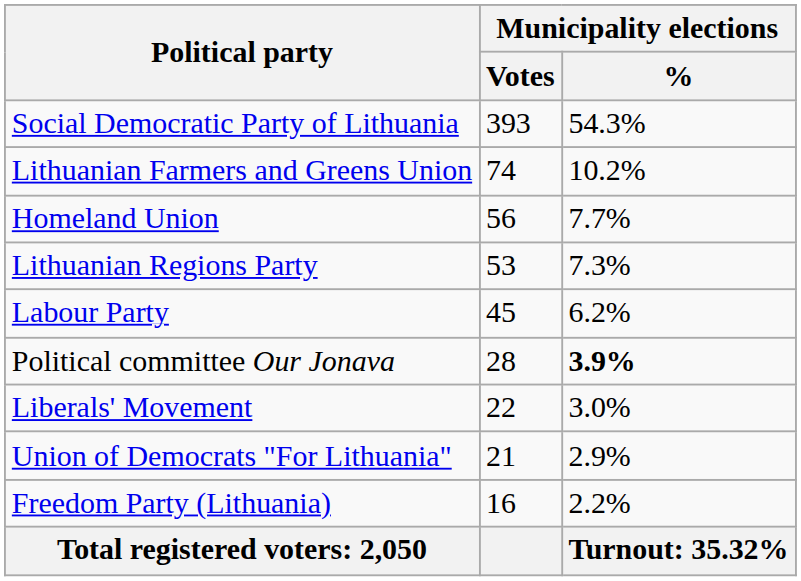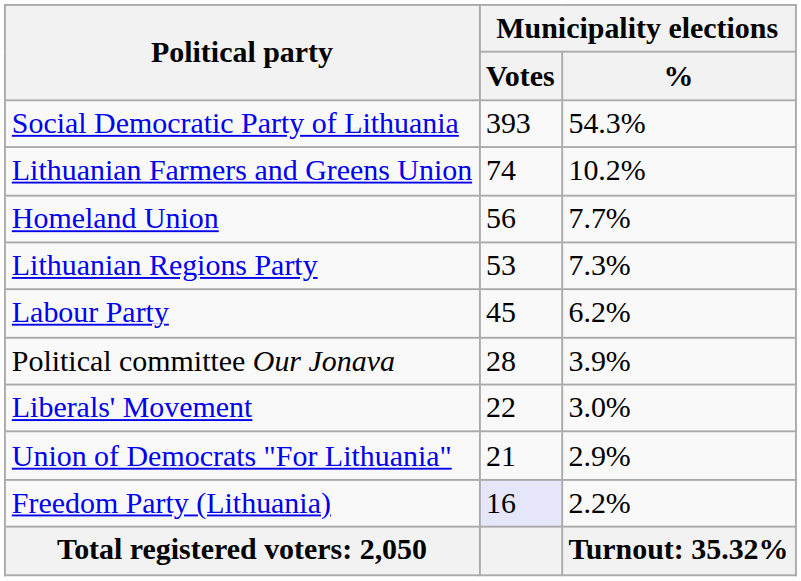(602, 360) bold -> (600, 360) normal
(501, 502) no background -> (501, 502) lavender background
